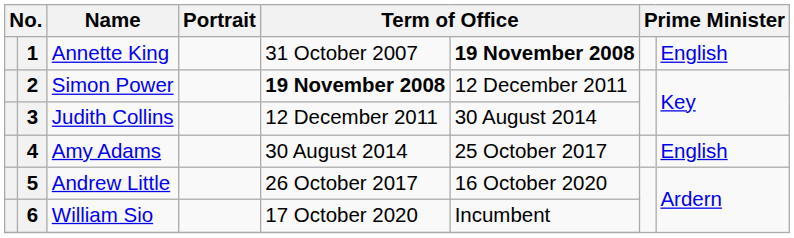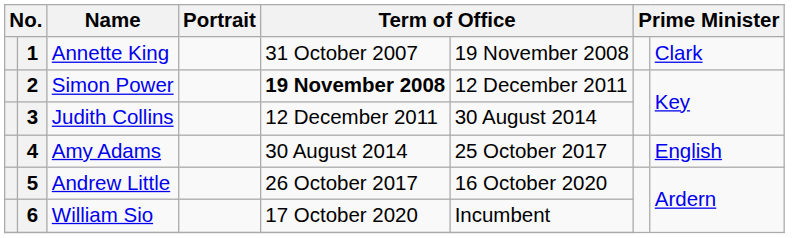(545, 53) bold -> (542, 53) normal
(694, 53) English -> (679, 53) Clark
